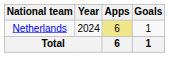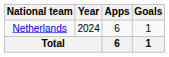(117, 28) khaki background -> (117, 28) no background
